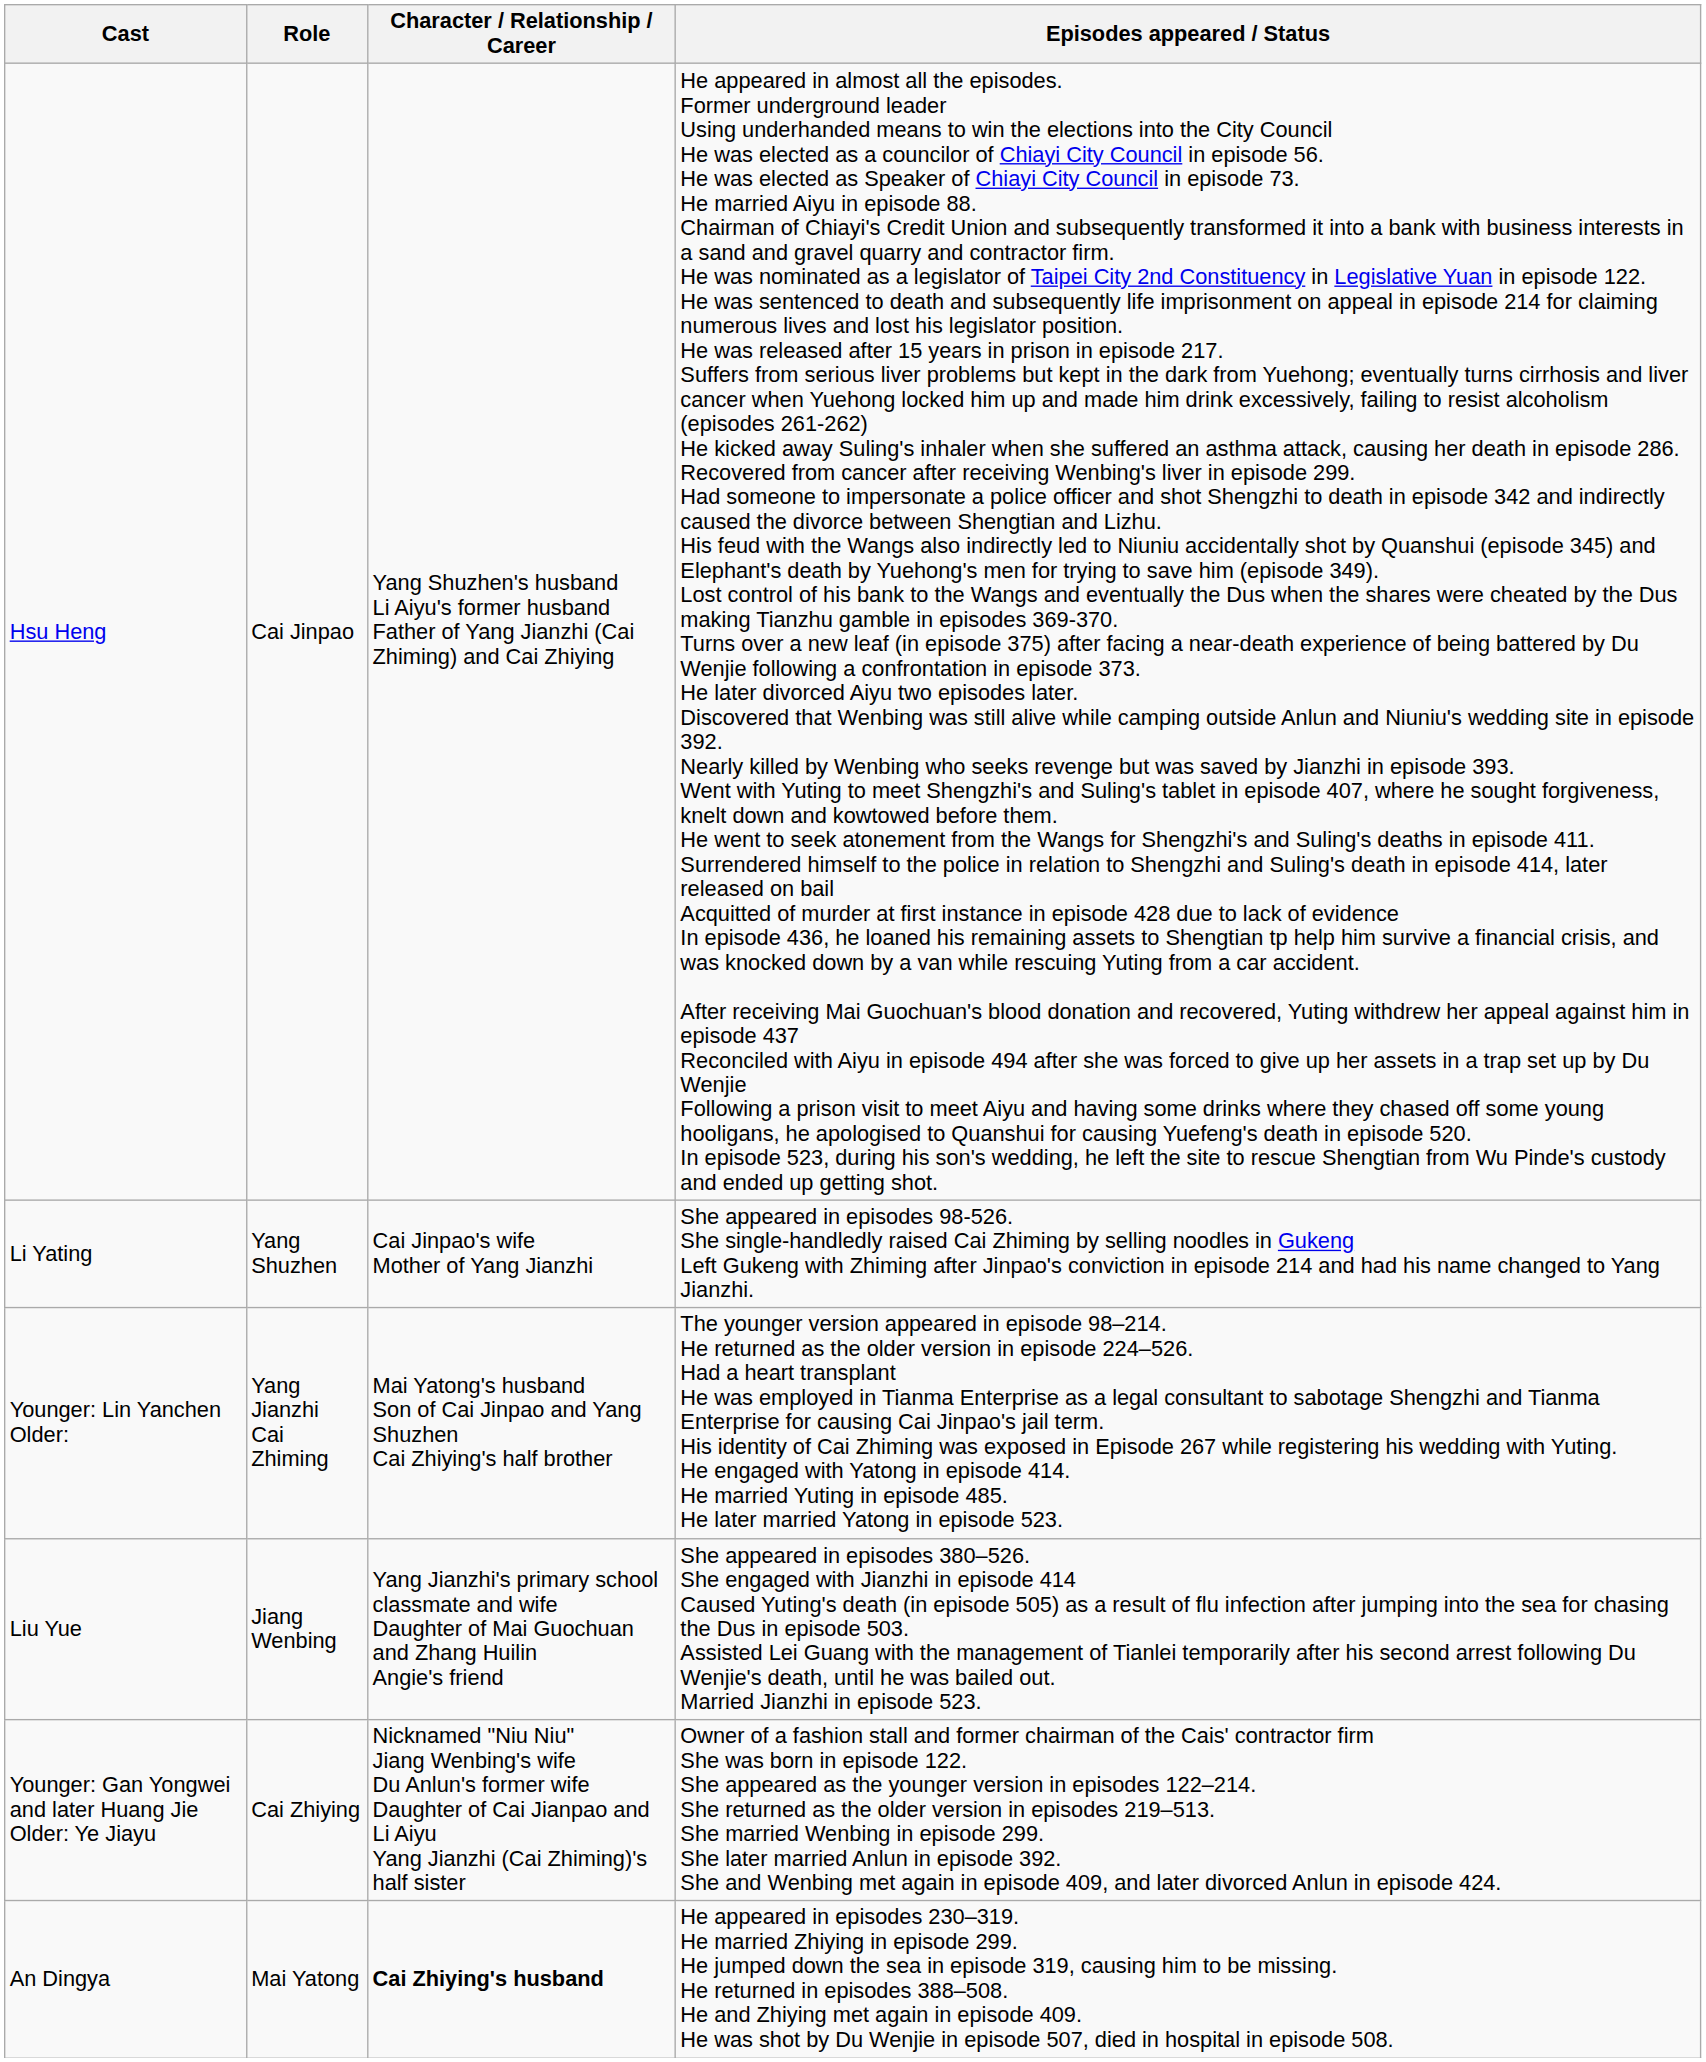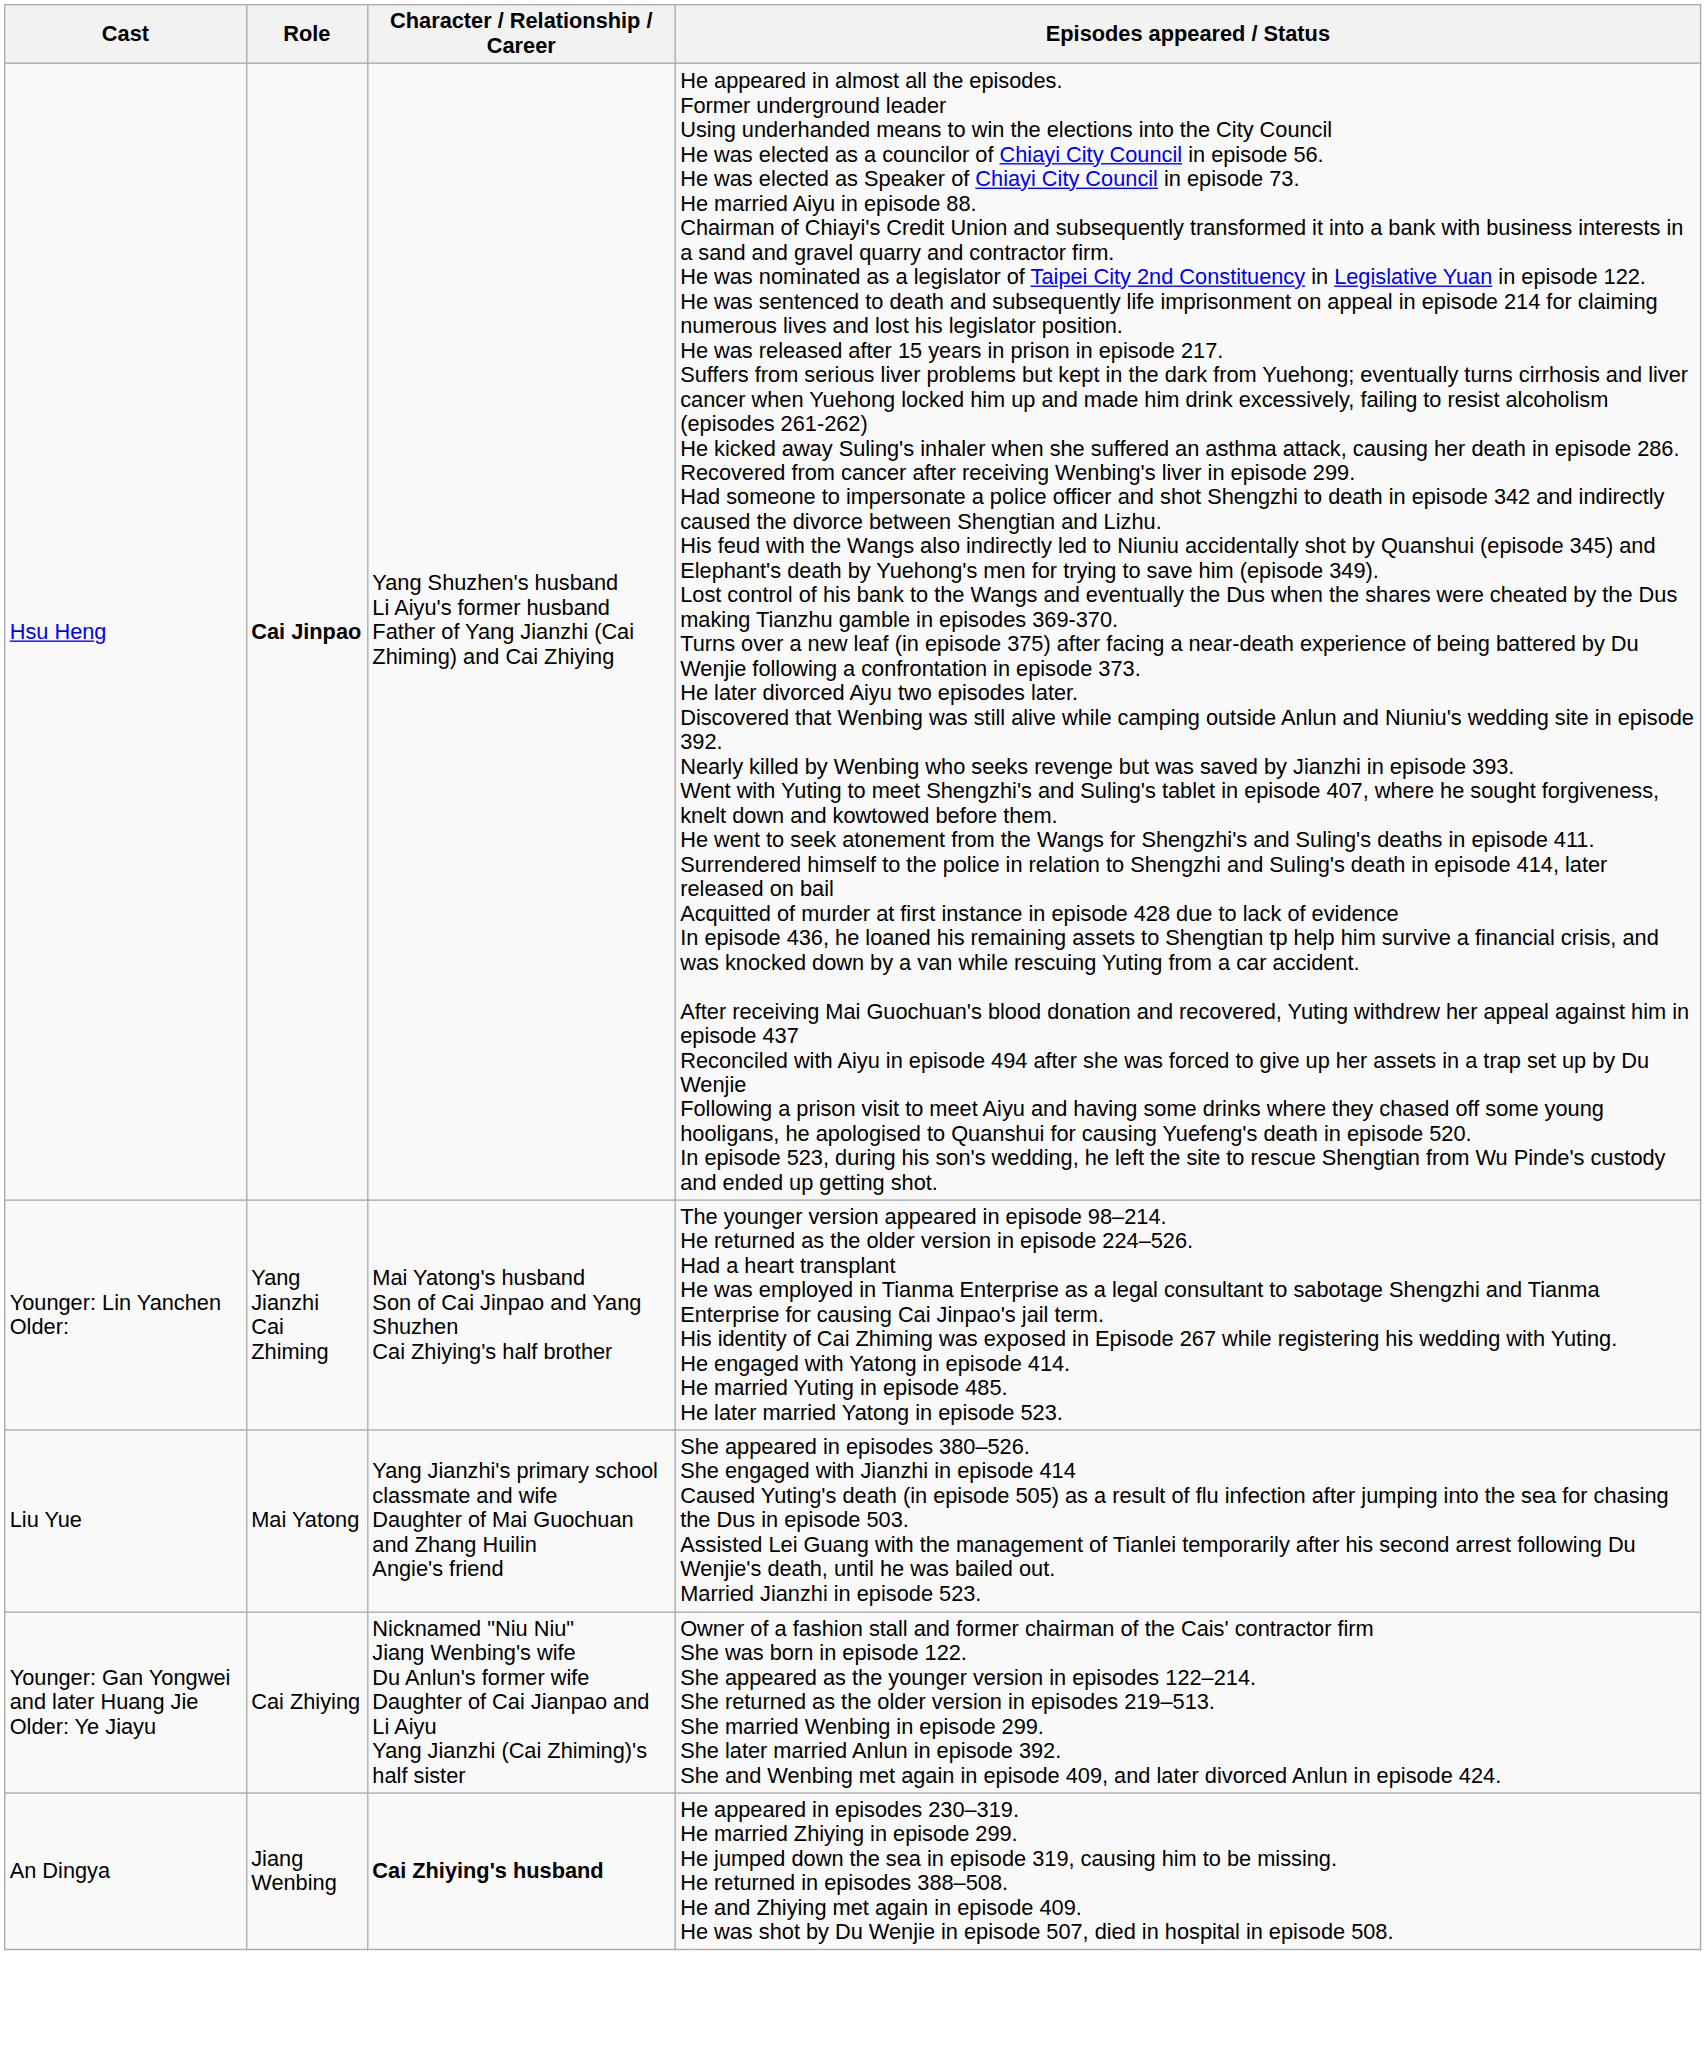(303, 631) normal -> (306, 631) bold
- row: (51, 1253)
(294, 1628) Jiang Wenbing -> (305, 1520) Mai Yatong
(305, 1979) Mai Yatong -> (294, 1871) Jiang Wenbing
